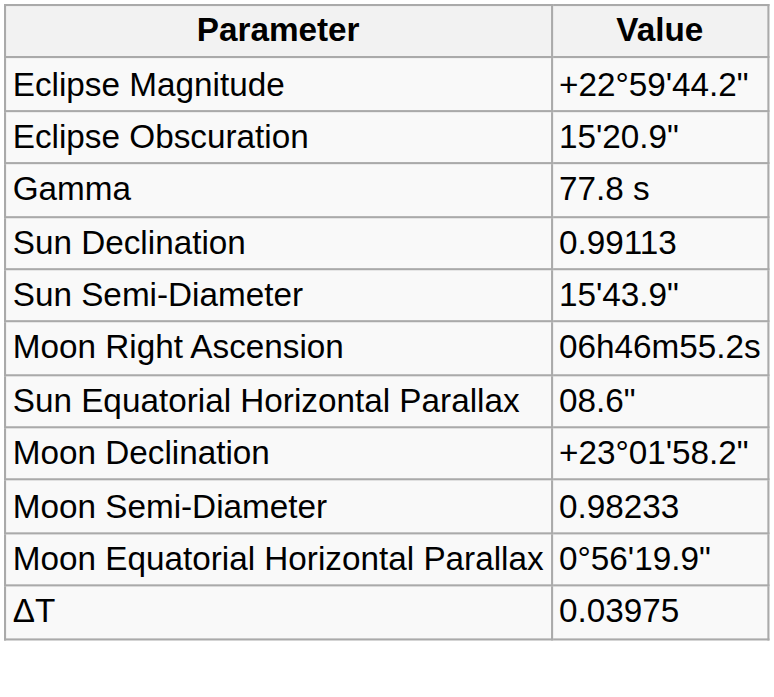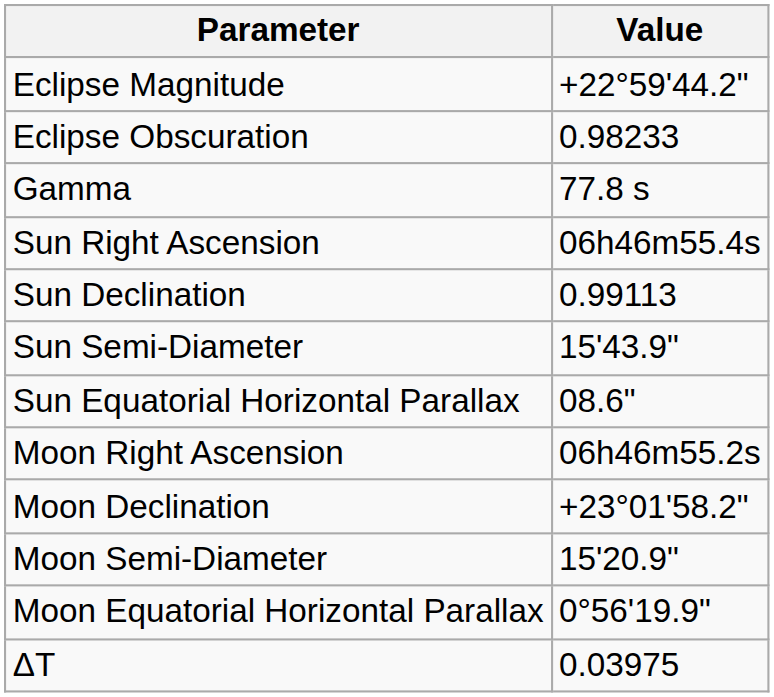(619, 136) 15'20.9" -> (619, 136) 0.98233
+ row: (166, 242)
rows swapped: (266, 400) <-> (178, 347)
(619, 505) 0.98233 -> (619, 558) 15'20.9"
